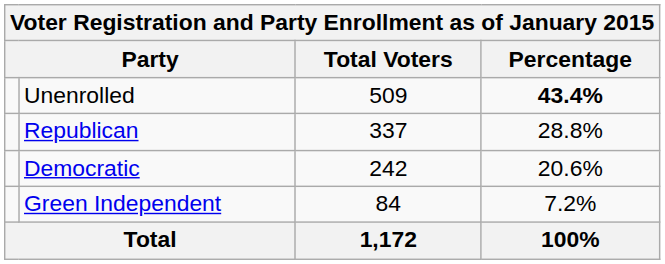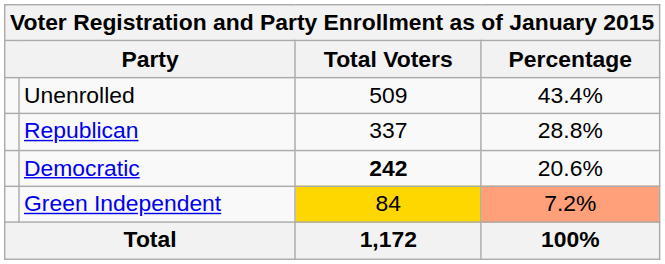(570, 95) bold -> (570, 95) normal
(388, 167) normal -> (388, 167) bold
(388, 204) no background -> (388, 204) gold background
(570, 204) no background -> (570, 204) lightsalmon background
